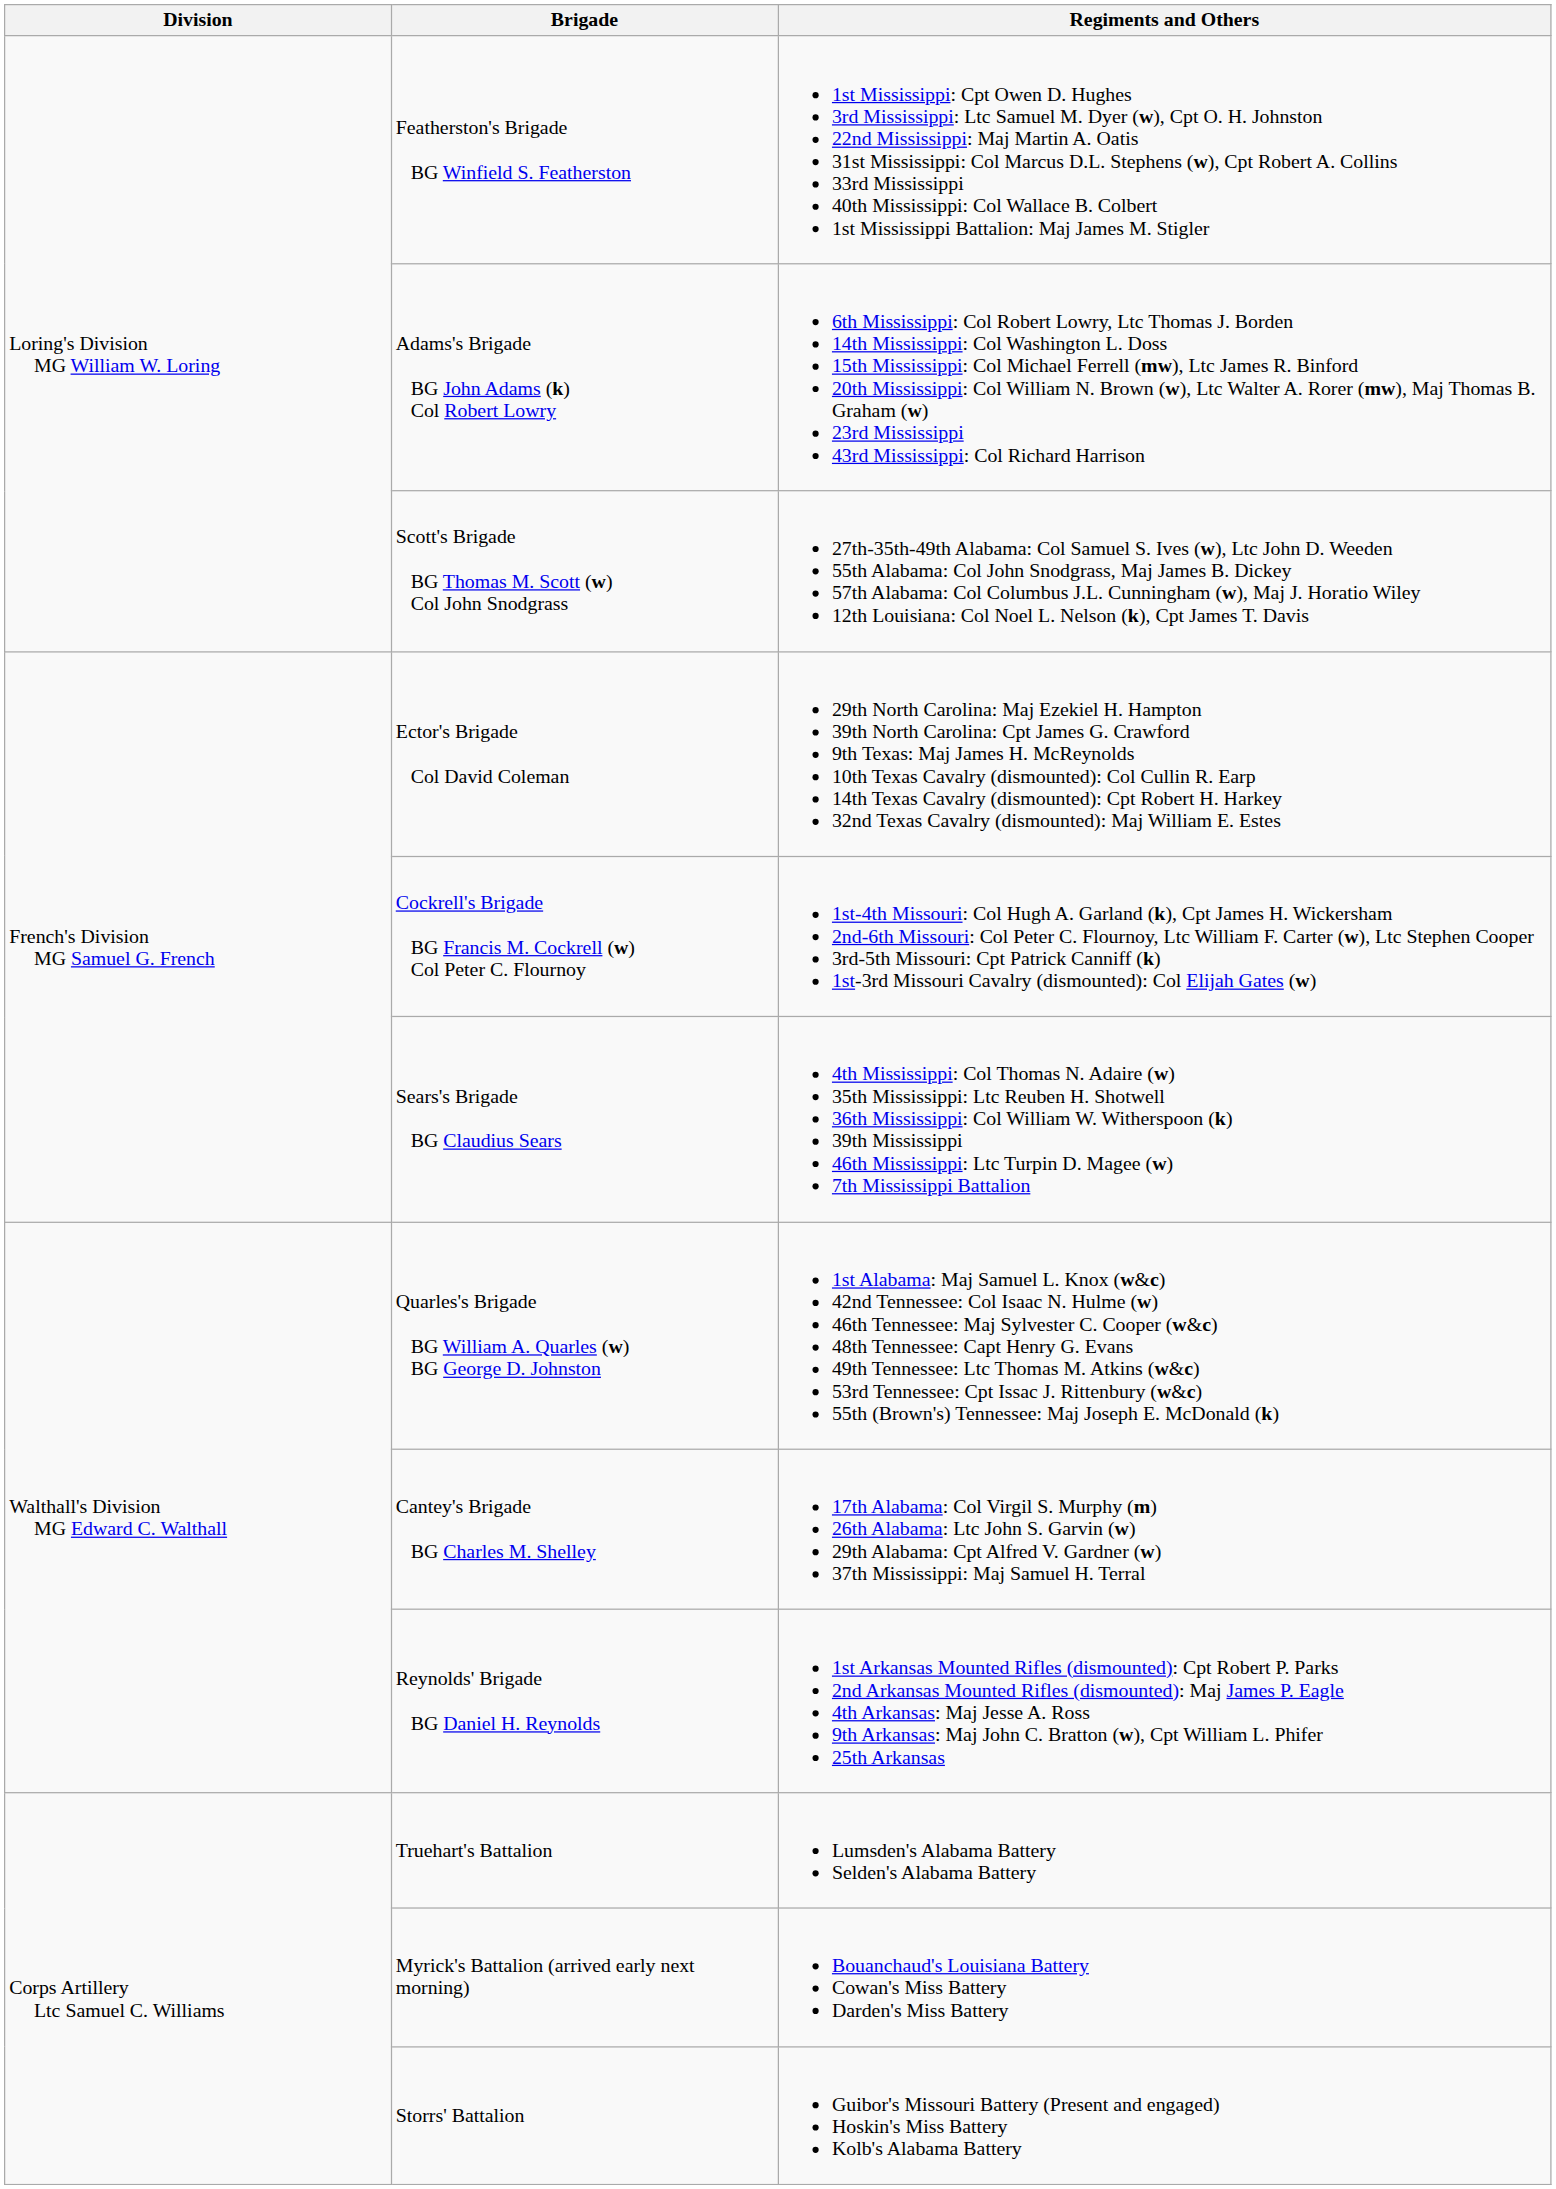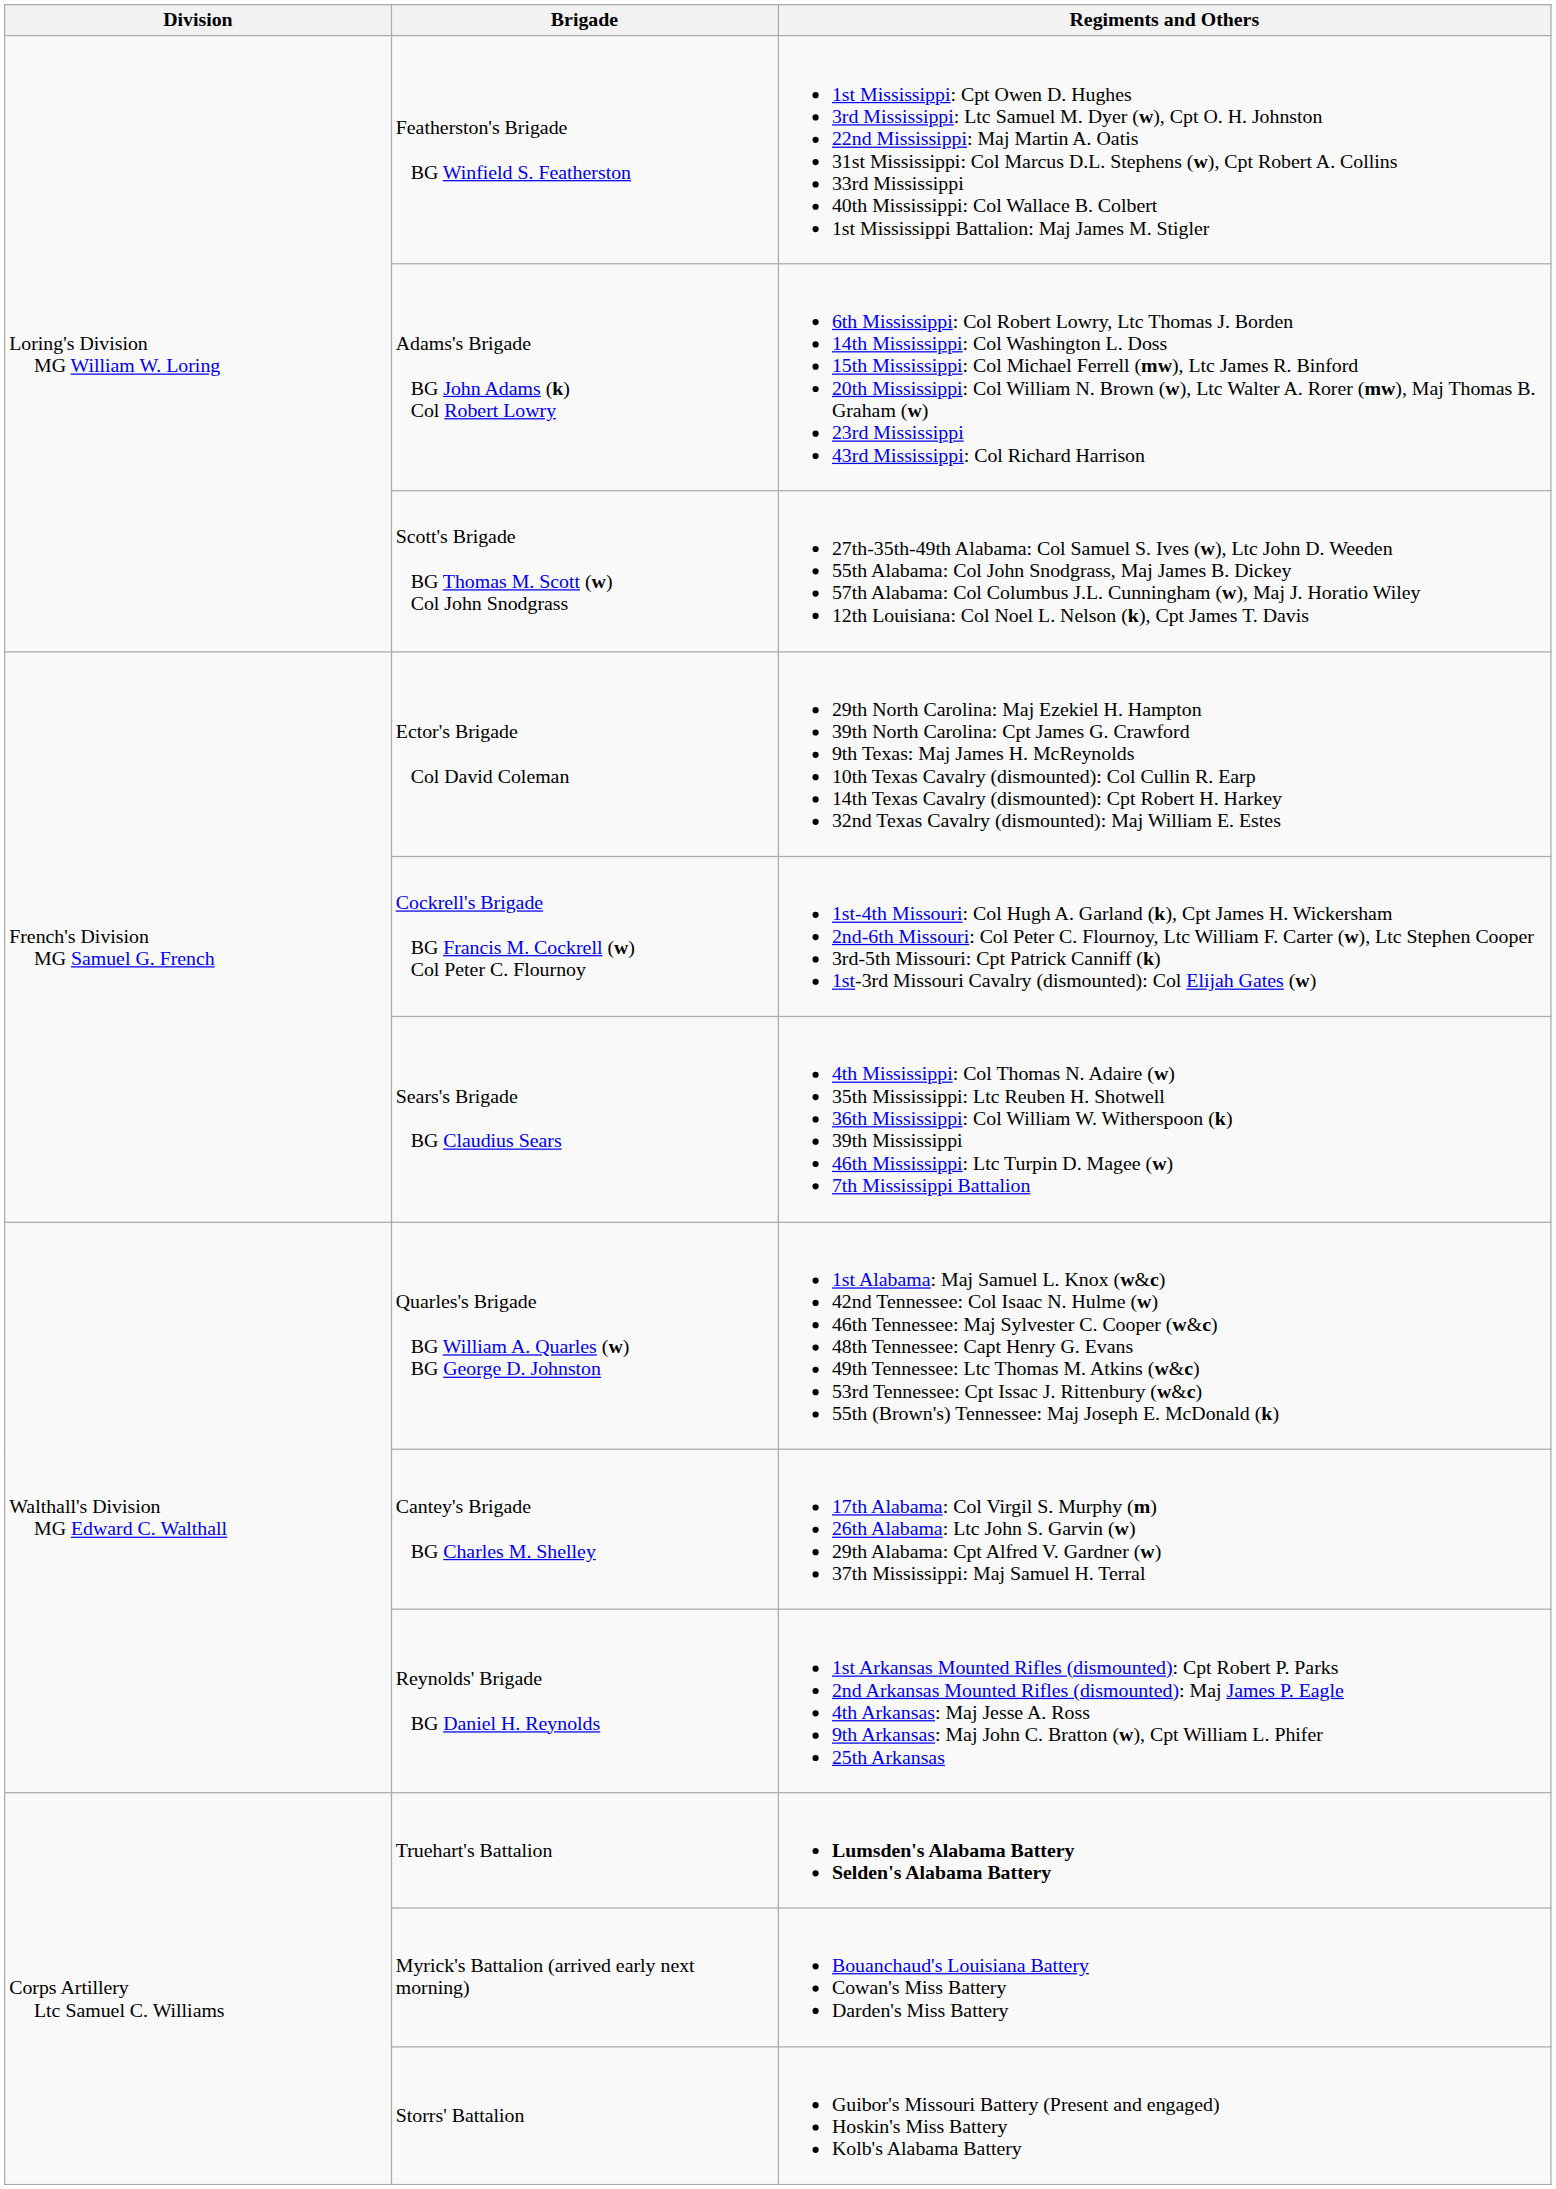(1164, 1861) normal -> (1164, 1861) bold
